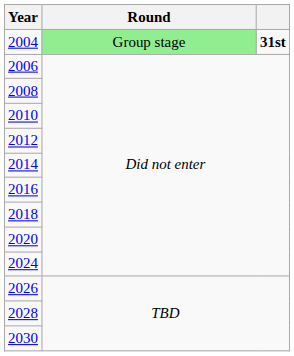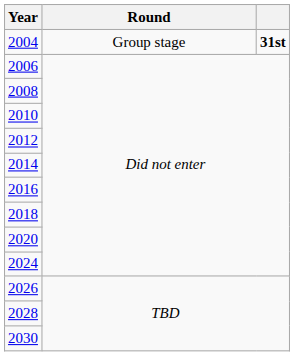(149, 41) lightgreen background -> (149, 41) no background
